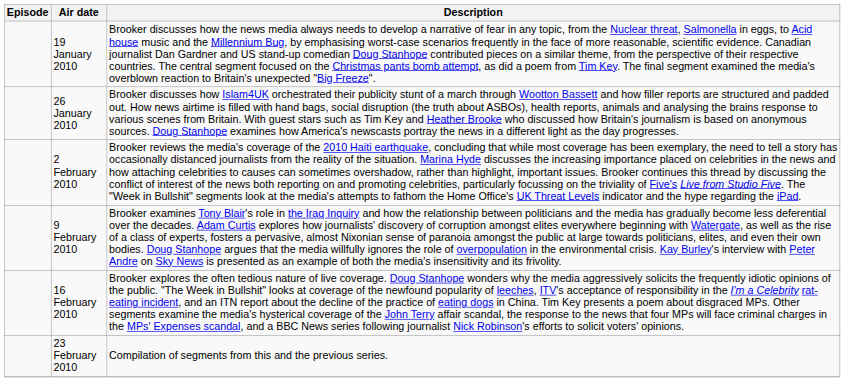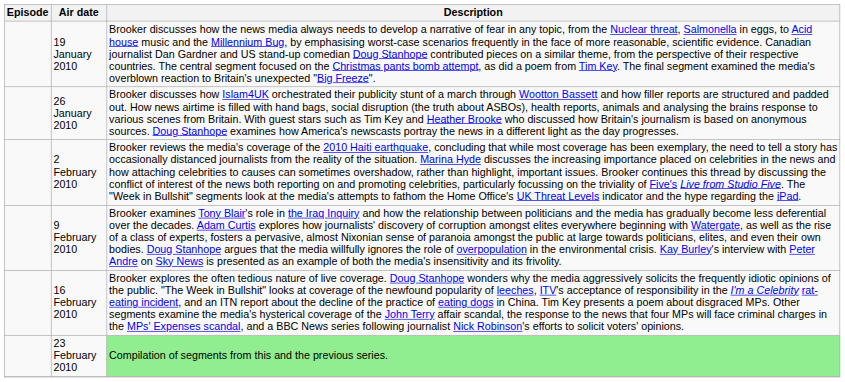(249, 356) no background -> (249, 356) lightgreen background
